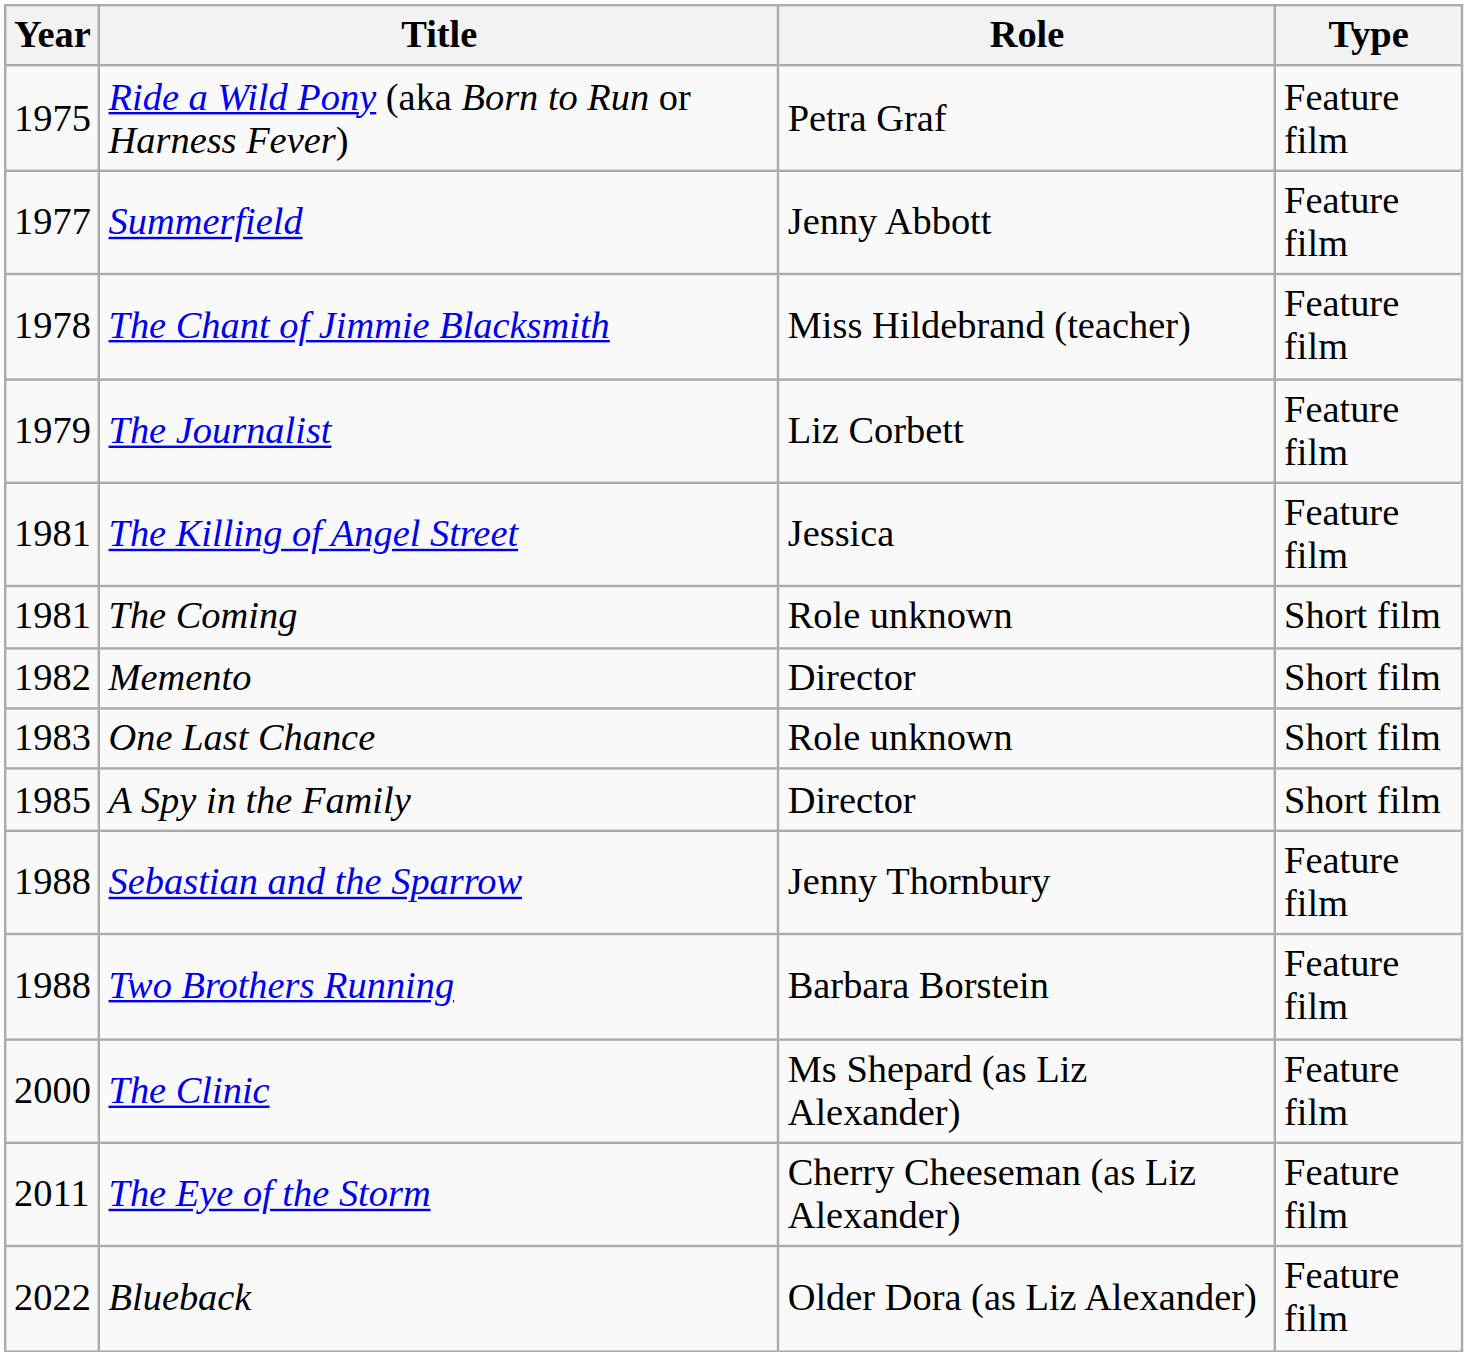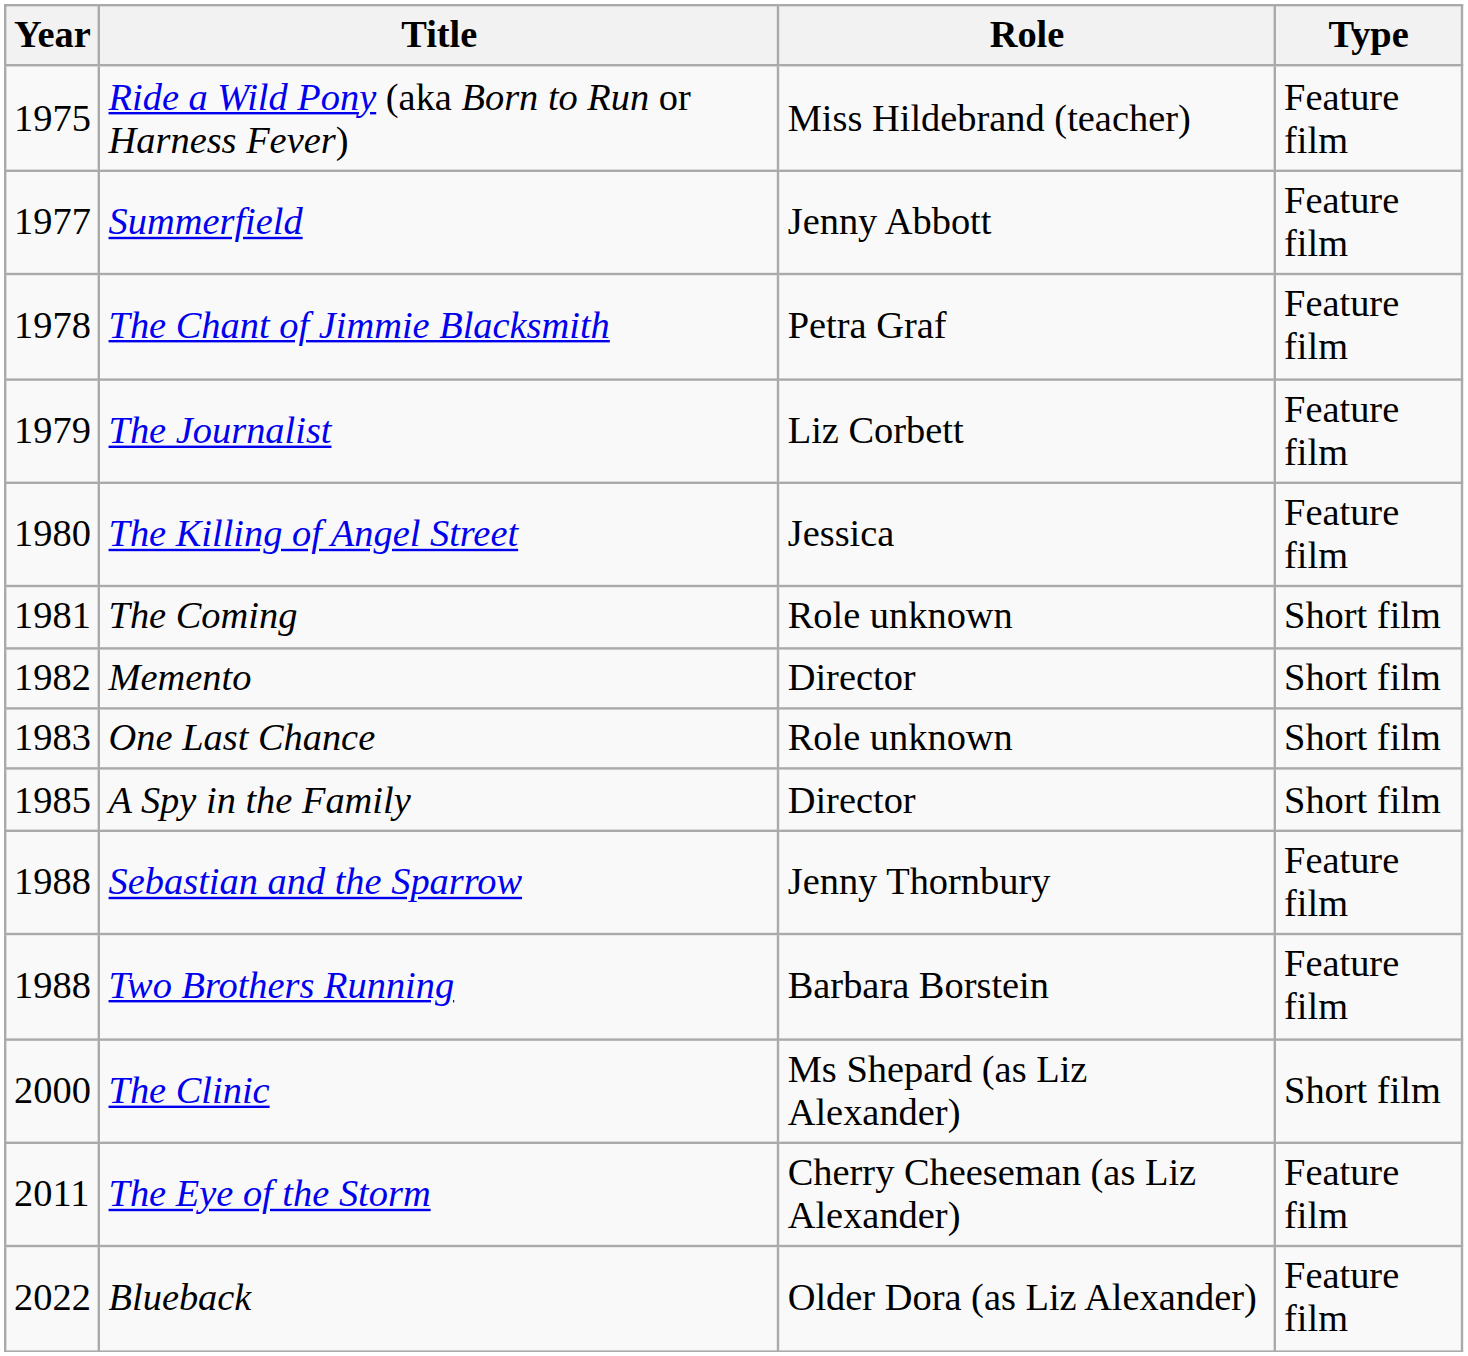(867, 117) Petra Graf -> (989, 117) Miss Hildebrand (teacher)
(989, 325) Miss Hildebrand (teacher) -> (867, 325) Petra Graf
(52, 533) 1981 -> (52, 533) 1980
(1342, 1089) Feature film -> (1362, 1089) Short film
